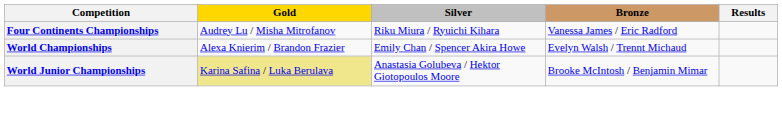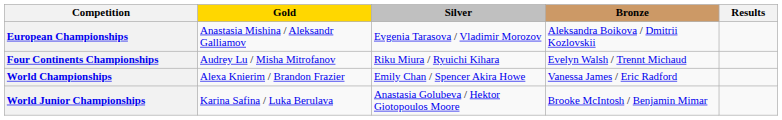+ row: (67, 36)
(613, 30) Vanessa James / Eric Radford -> (617, 59) Evelyn Walsh / Trennt Michaud
(617, 47) Evelyn Walsh / Trennt Michaud -> (613, 77) Vanessa James / Eric Radford
(267, 71) khaki background -> (267, 100) no background
